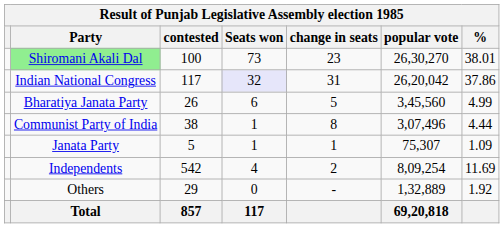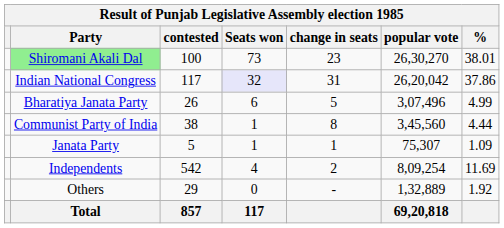(421, 102) 3,45,560 -> (421, 102) 3,07,496
(421, 124) 3,07,496 -> (421, 124) 3,45,560
